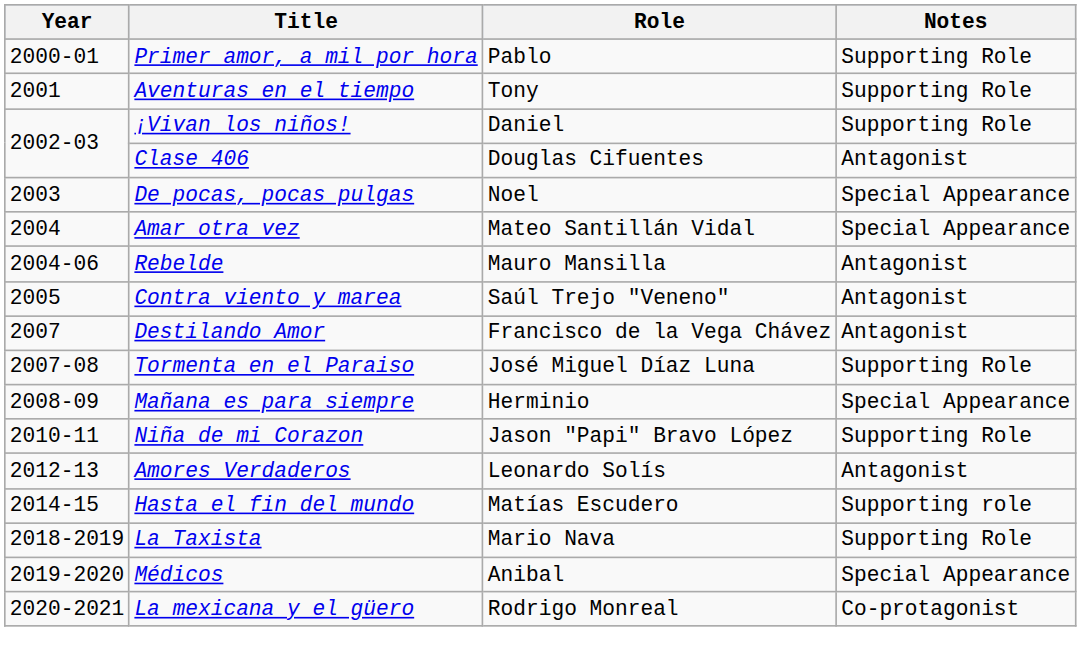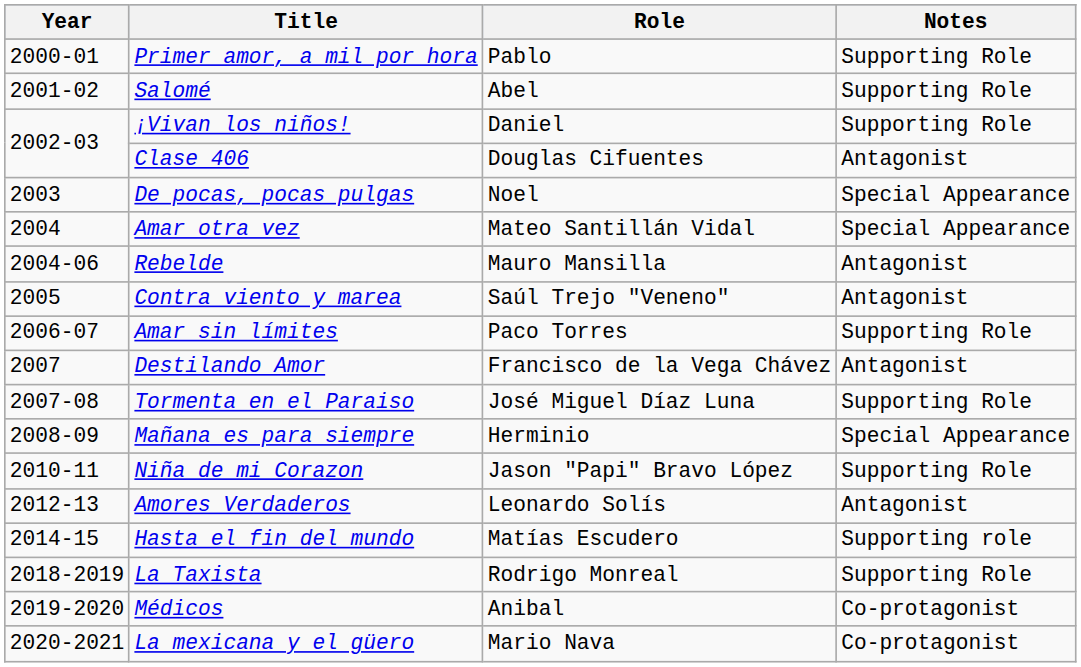- row: (274, 91)
+ row: (173, 91)
+ row: (236, 333)
(551, 540) Mario Nava -> (583, 575) Rodrigo Monreal
(956, 575) Special Appearance -> (930, 609) Co-protagonist
(583, 609) Rodrigo Monreal -> (551, 644) Mario Nava
